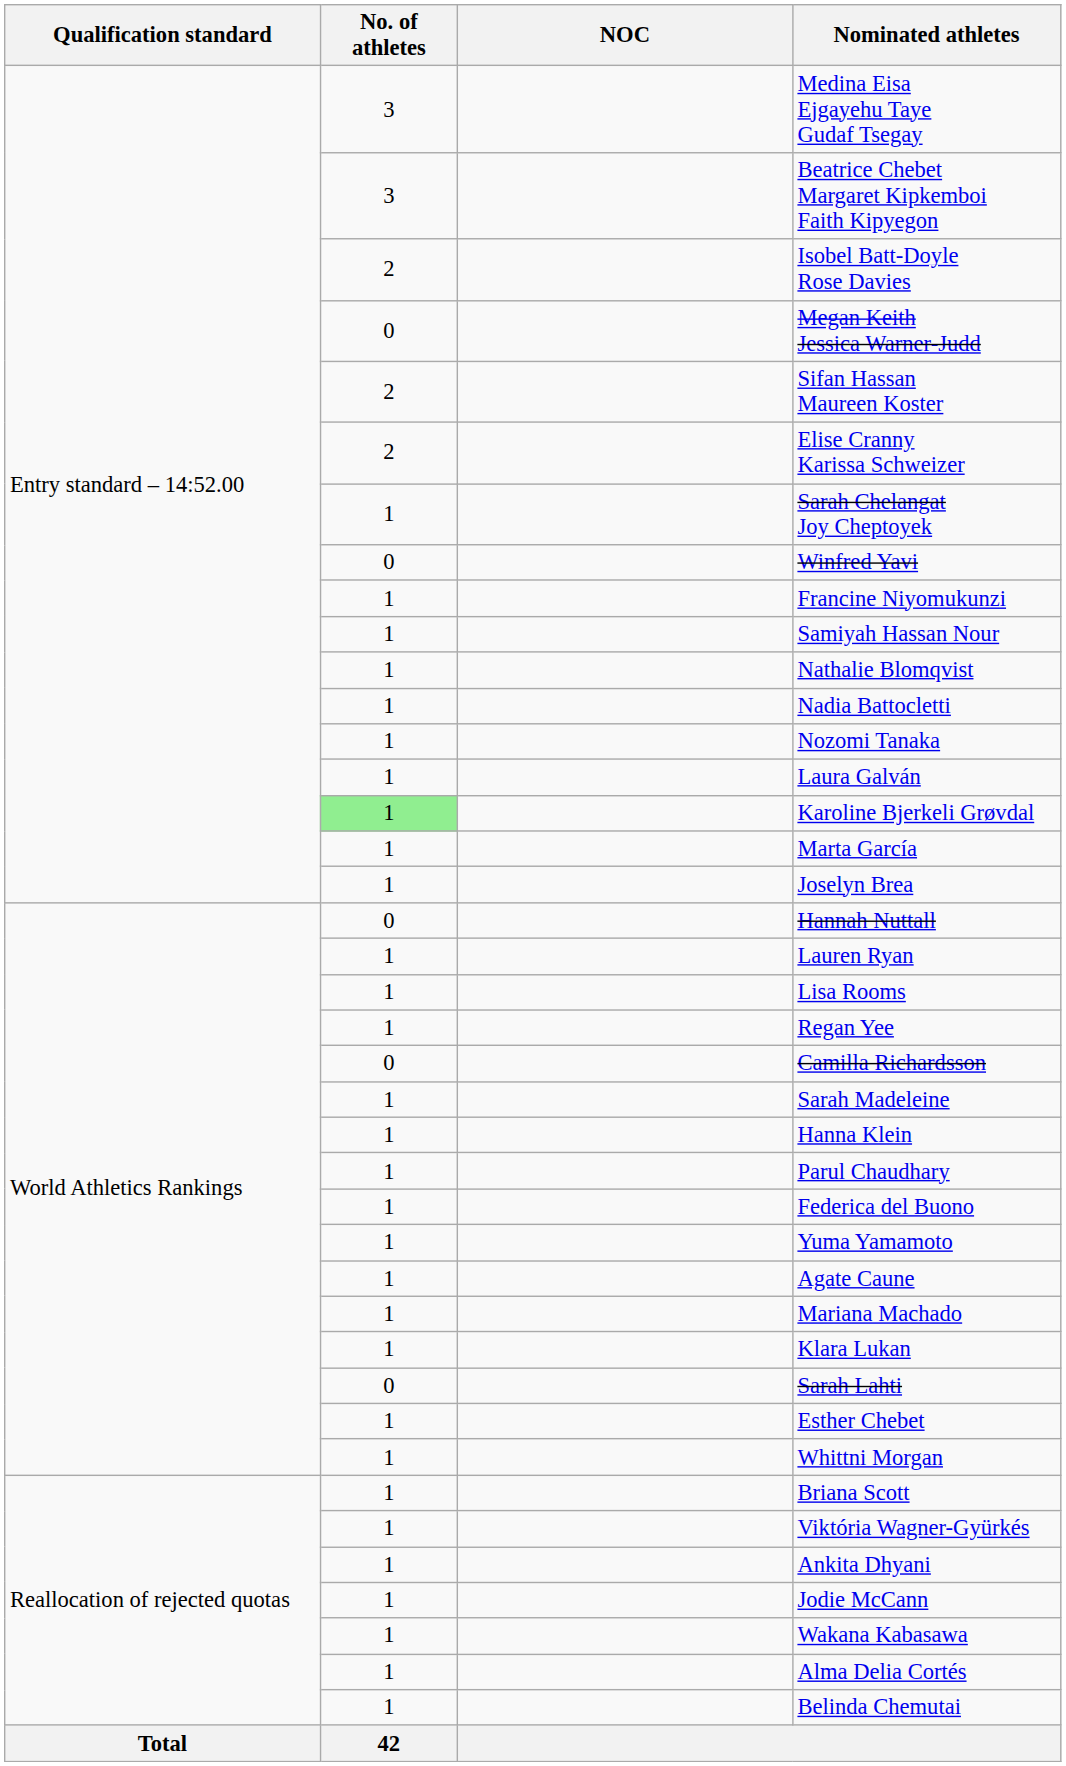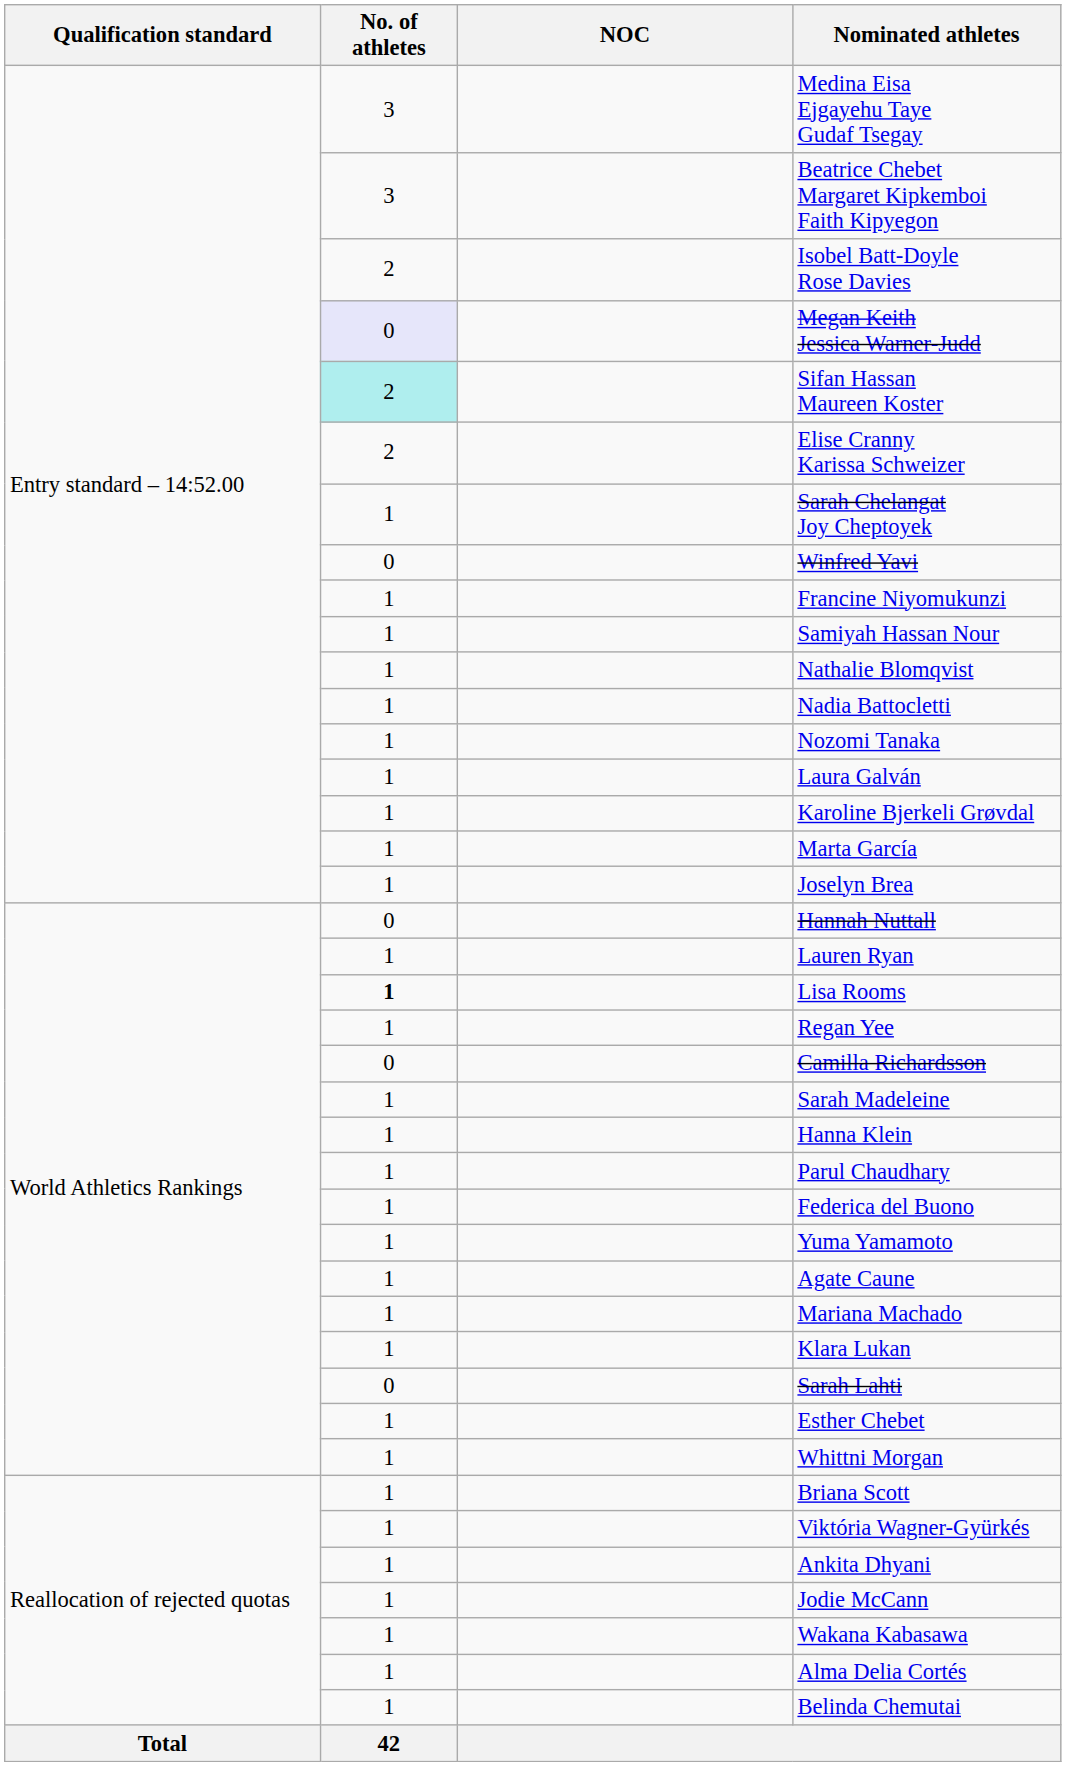(389, 330) no background -> (389, 330) lavender background
(389, 391) no background -> (389, 391) paleturquoise background
(389, 812) lightgreen background -> (389, 812) no background
(389, 991) normal -> (389, 991) bold
